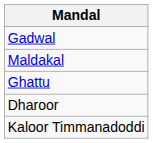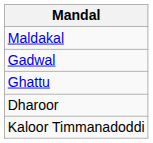(32, 37) Gadwal -> (36, 37) Maldakal
(36, 60) Maldakal -> (32, 60) Gadwal
